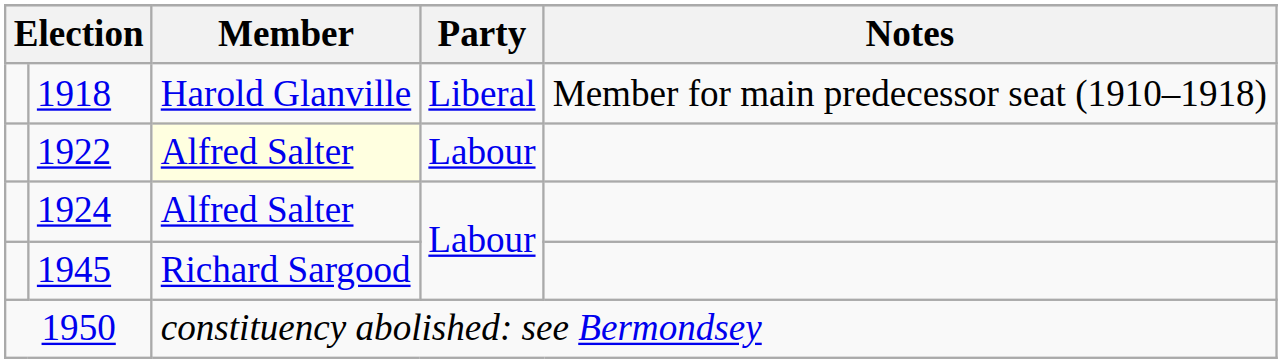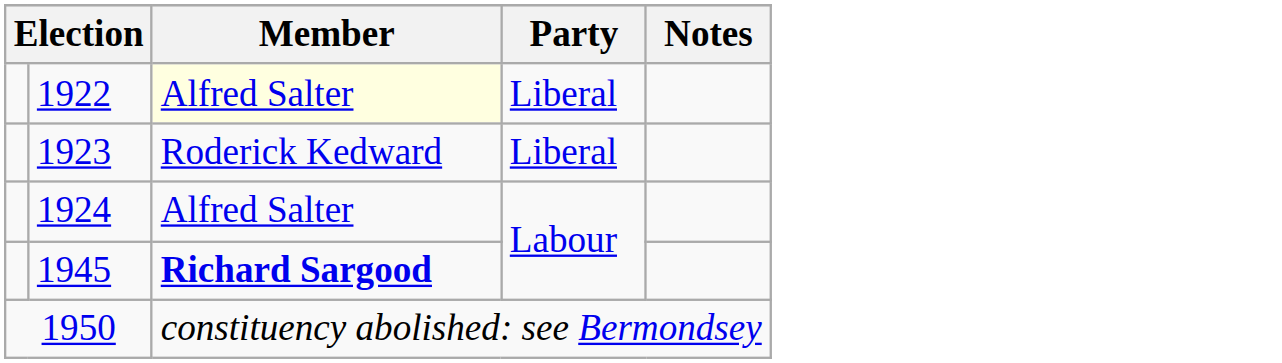- row: (74, 92)
(482, 151) Labour -> (563, 92) Liberal
+ row: (74, 151)
(286, 269) normal -> (296, 269) bold
